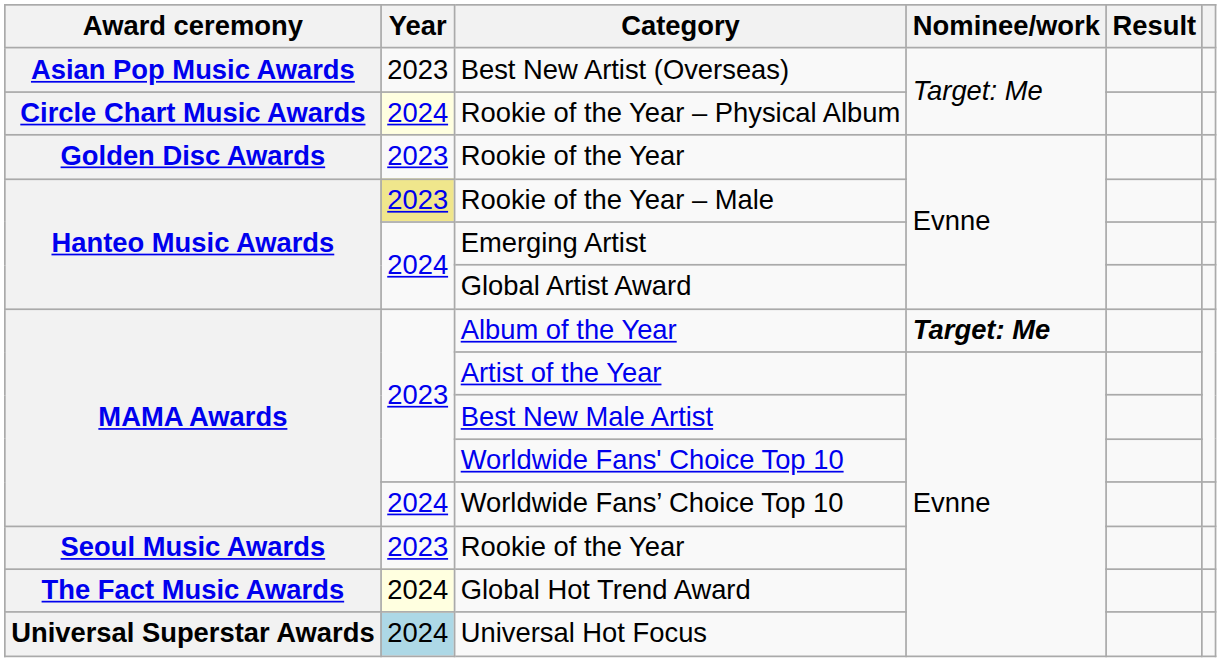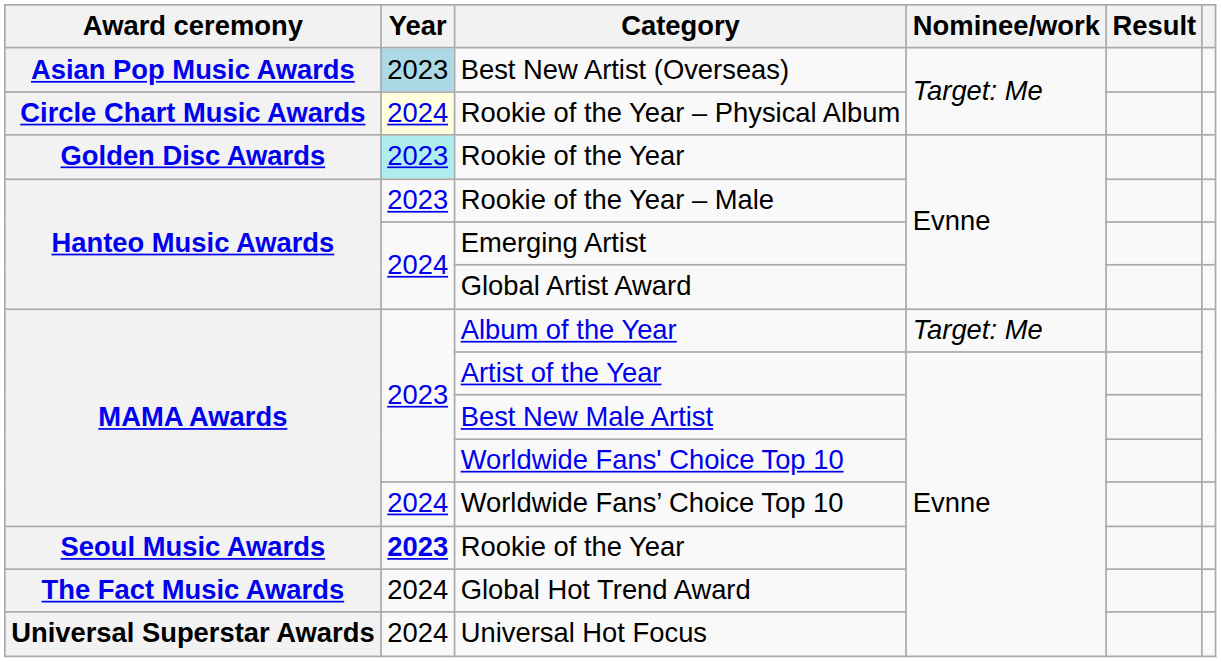(418, 69) no background -> (418, 69) lightblue background
(418, 156) no background -> (418, 156) paleturquoise background
(418, 199) khaki background -> (418, 199) no background
(982, 329) bold -> (978, 329) normal
(418, 546) normal -> (418, 546) bold
(418, 590) lightyellow background -> (418, 590) no background
(418, 633) lightblue background -> (418, 633) no background
